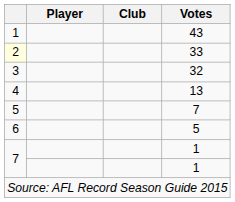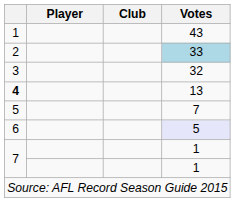(16, 52) lightyellow background -> (16, 52) no background
(196, 52) no background -> (196, 52) lightblue background
(16, 91) normal -> (16, 91) bold
(196, 129) no background -> (196, 129) lavender background
